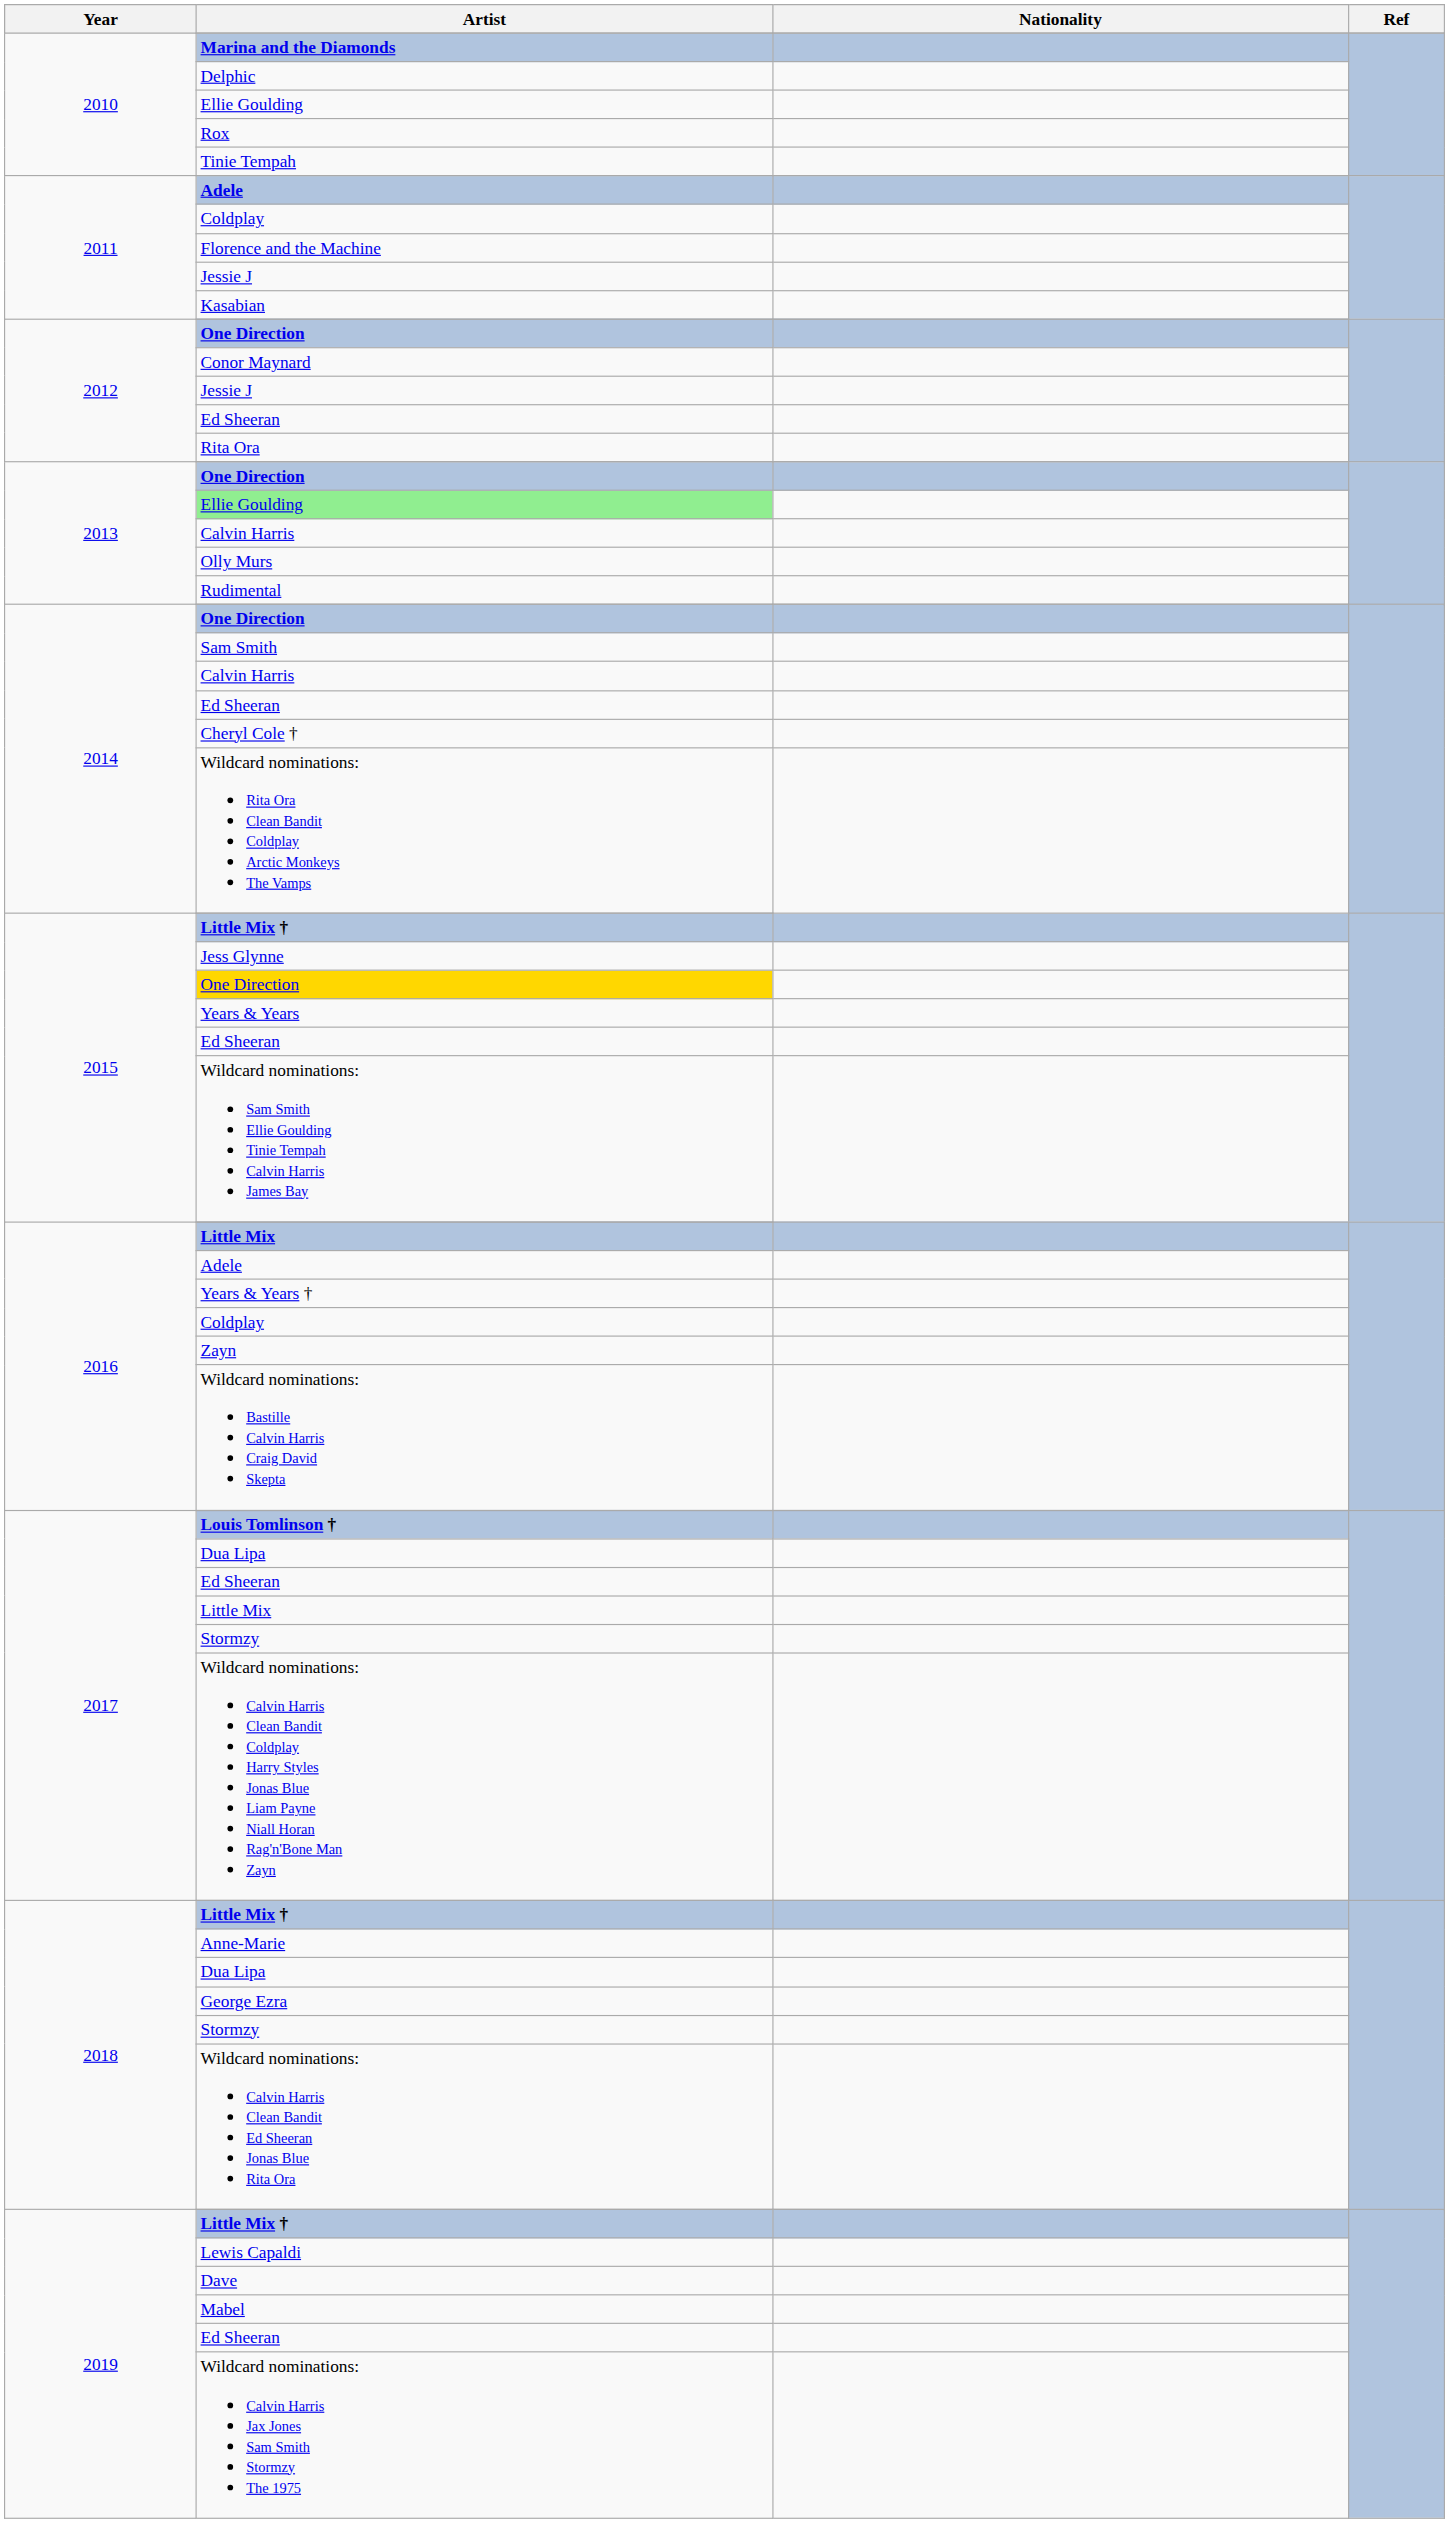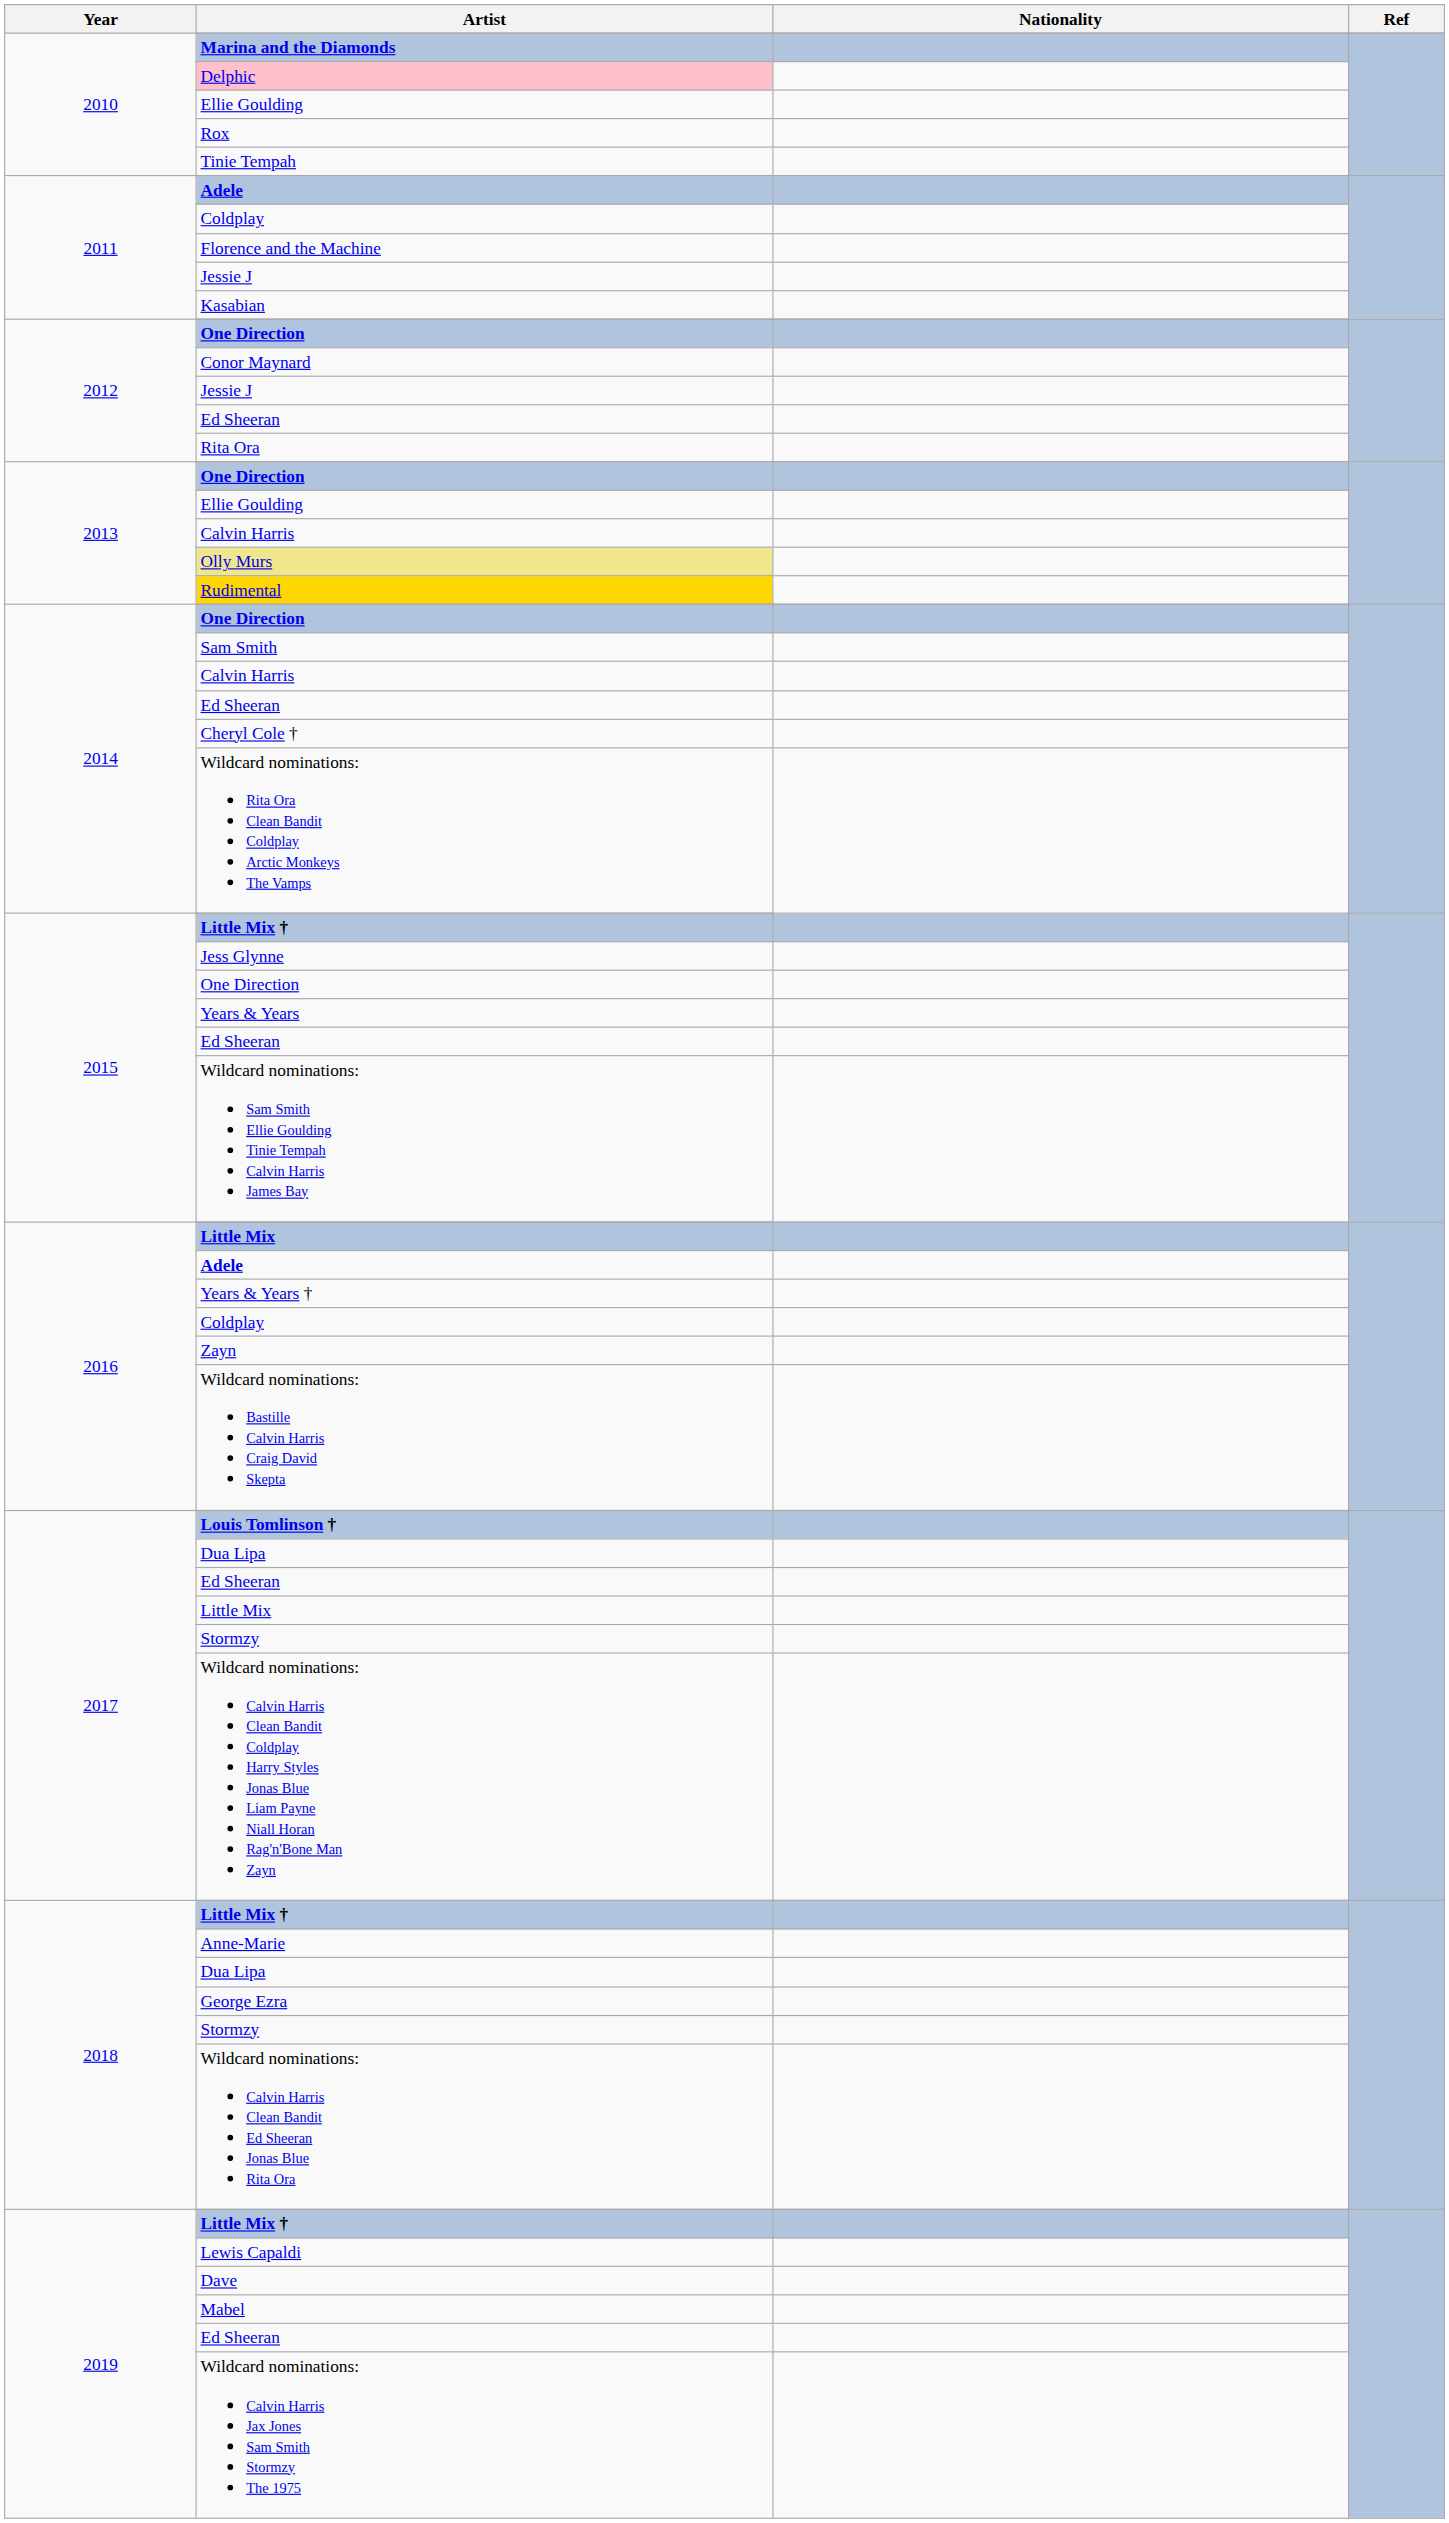(228, 76) no background -> (228, 76) pink background
(252, 504) lightgreen background -> (252, 504) no background
(236, 561) no background -> (236, 561) khaki background
(241, 590) no background -> (241, 590) gold background
(250, 984) gold background -> (250, 984) no background
(221, 1264) normal -> (222, 1264) bold
